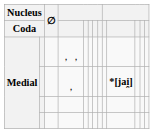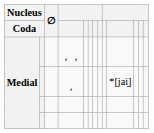(121, 81) bold -> (120, 81) normal
